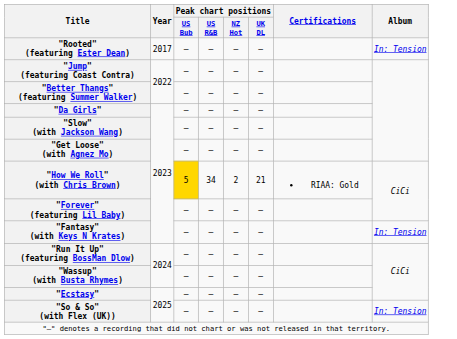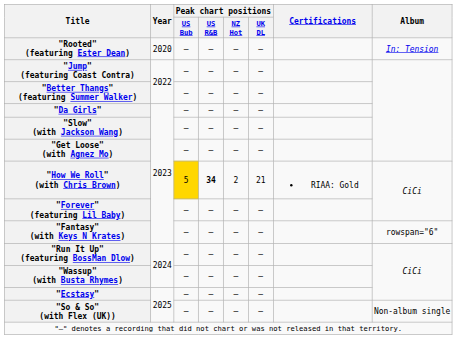(162, 49) 2017 -> (162, 49) 2020
(211, 180) normal -> (211, 180) bold
(400, 232) In: Tension -> (412, 232) rowspan="6"
(400, 311) In: Tension -> (412, 311) Non-album single
